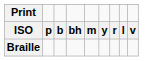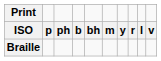+ column: (63, 30)
